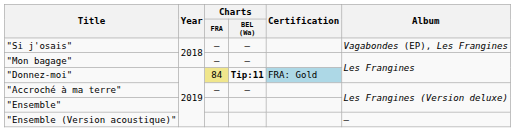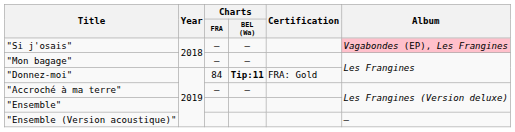(426, 45) no background -> (426, 45) pink background
(217, 75) khaki background -> (217, 75) no background
(293, 75) lightblue background -> (293, 75) no background
